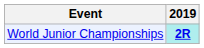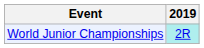(183, 34) bold -> (183, 34) normal
